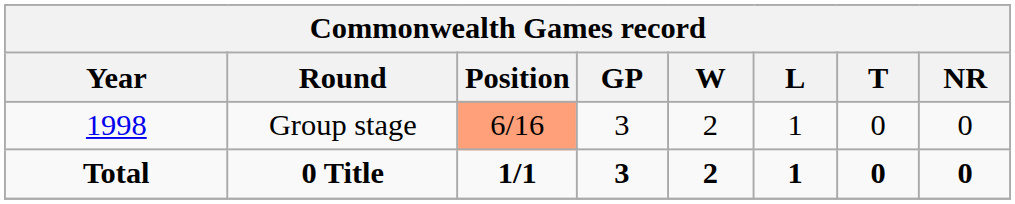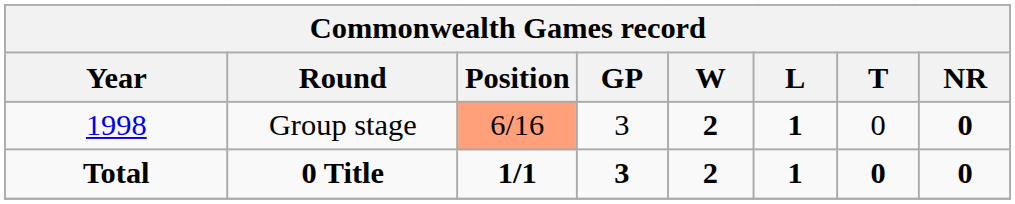(710, 125) normal -> (710, 125) bold
(795, 125) normal -> (795, 125) bold
(965, 125) normal -> (965, 125) bold
